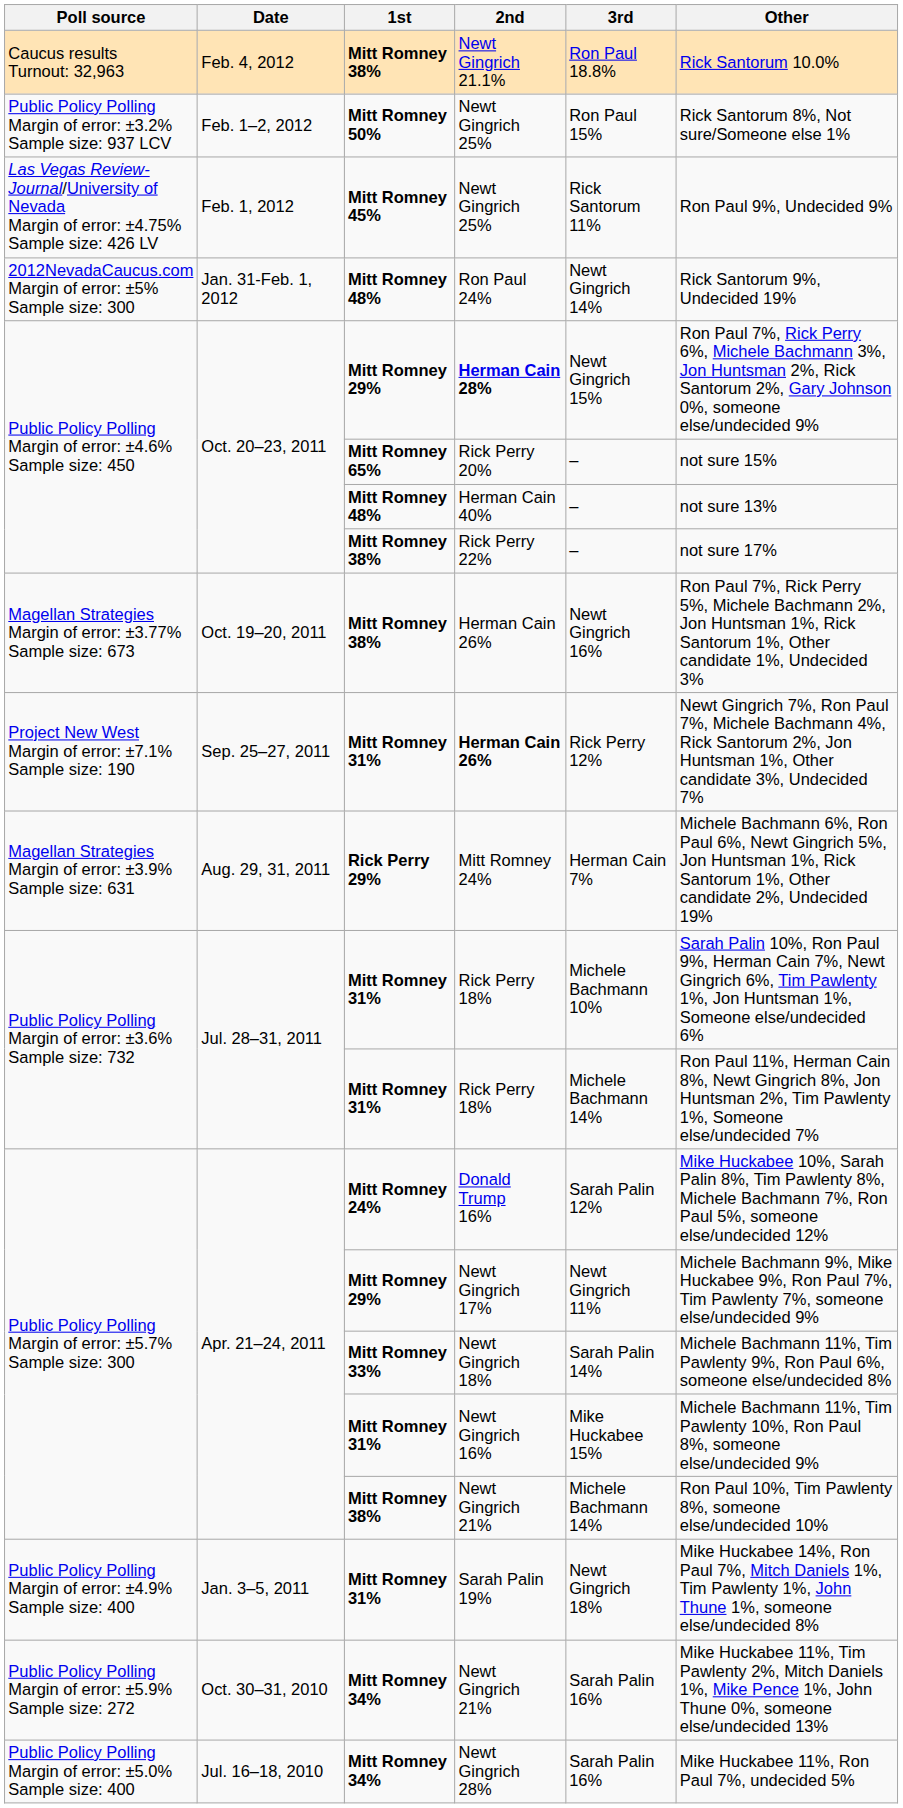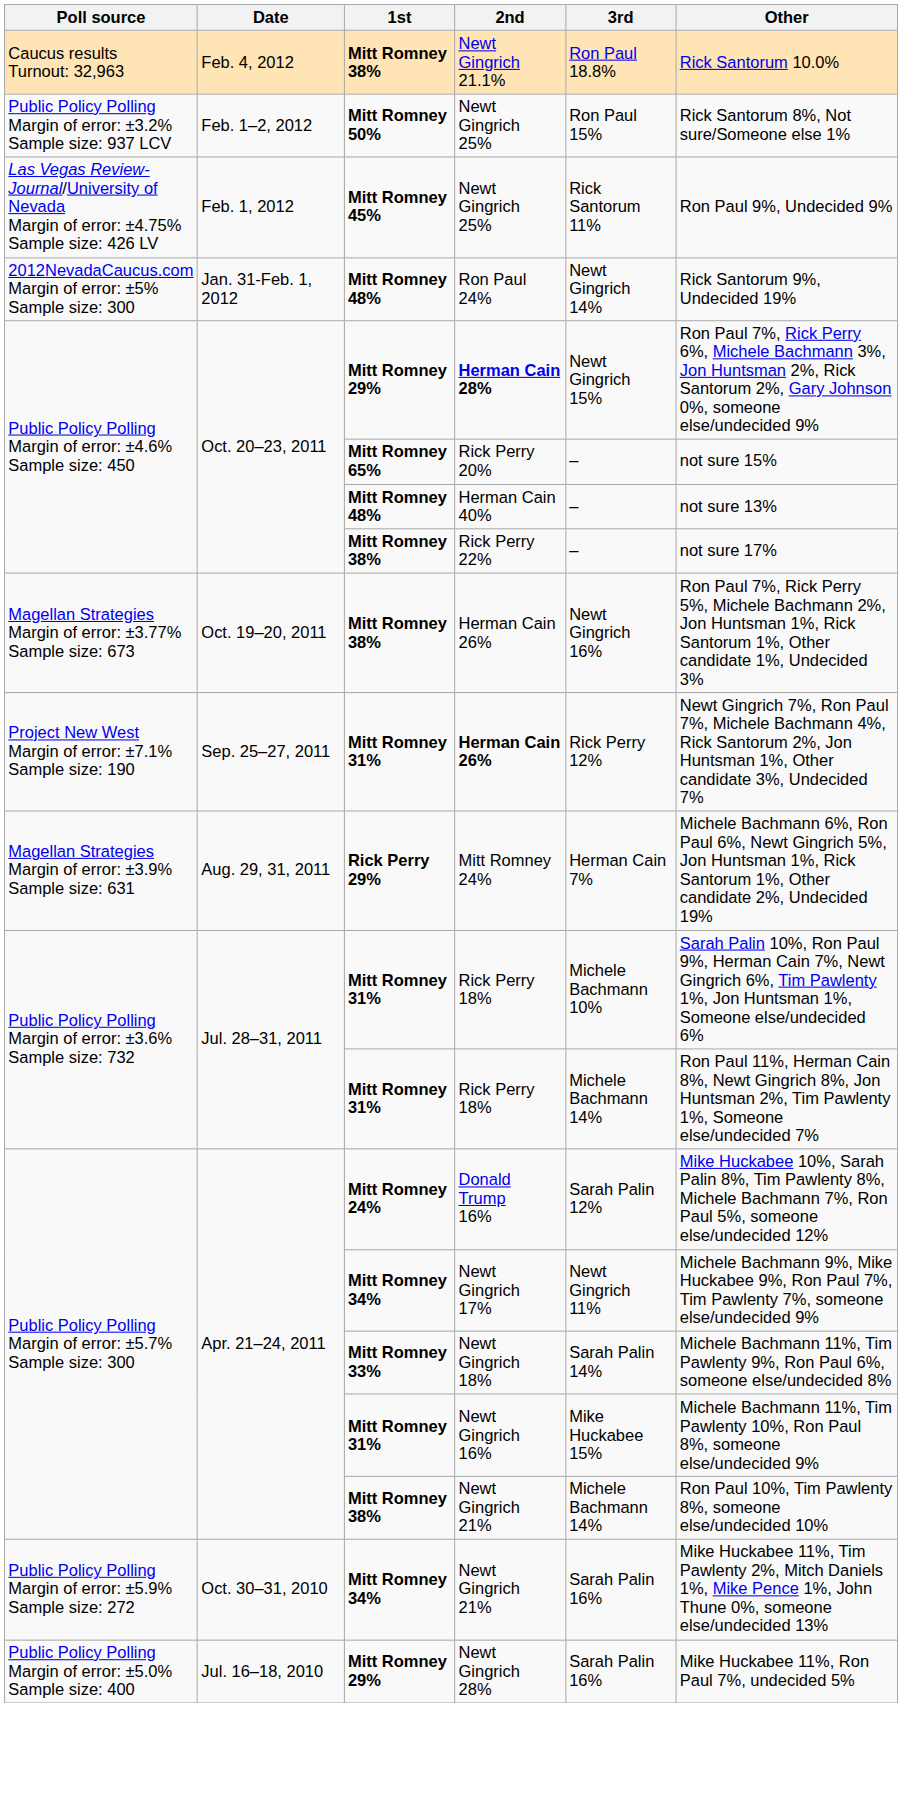(397, 1290) Mitt Romney 29% -> (397, 1290) Mitt Romney 34%
- row: (90, 1589)
(397, 1771) Mitt Romney 34% -> (397, 1671) Mitt Romney 29%
